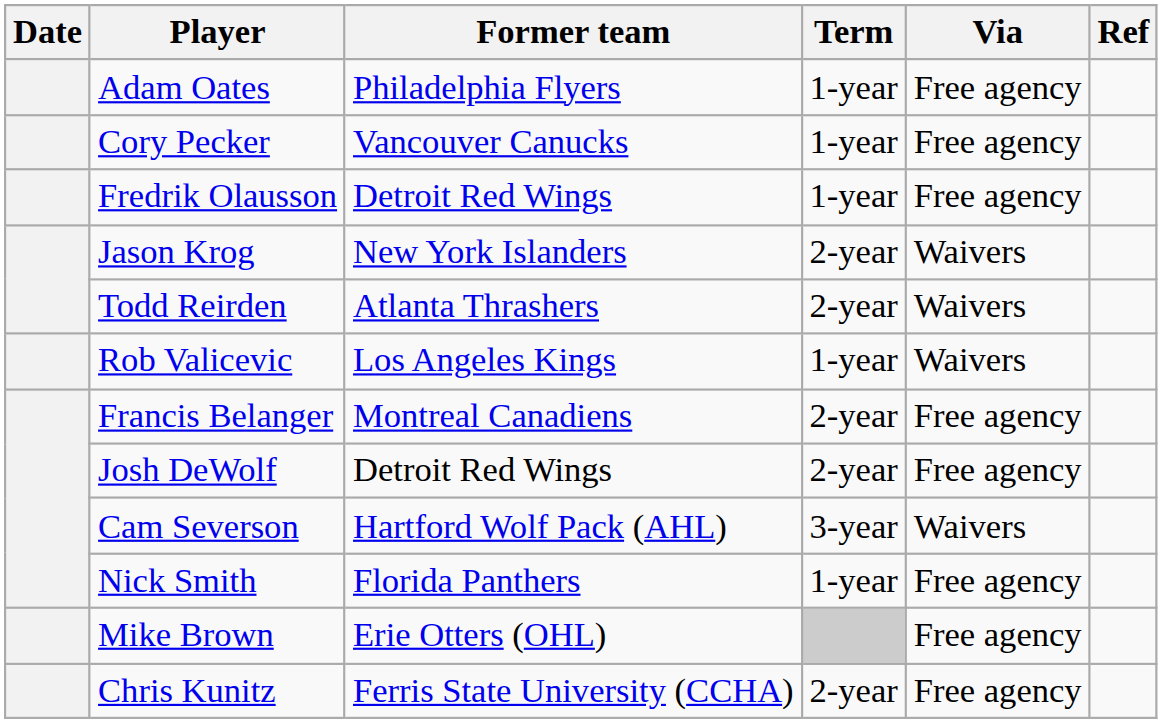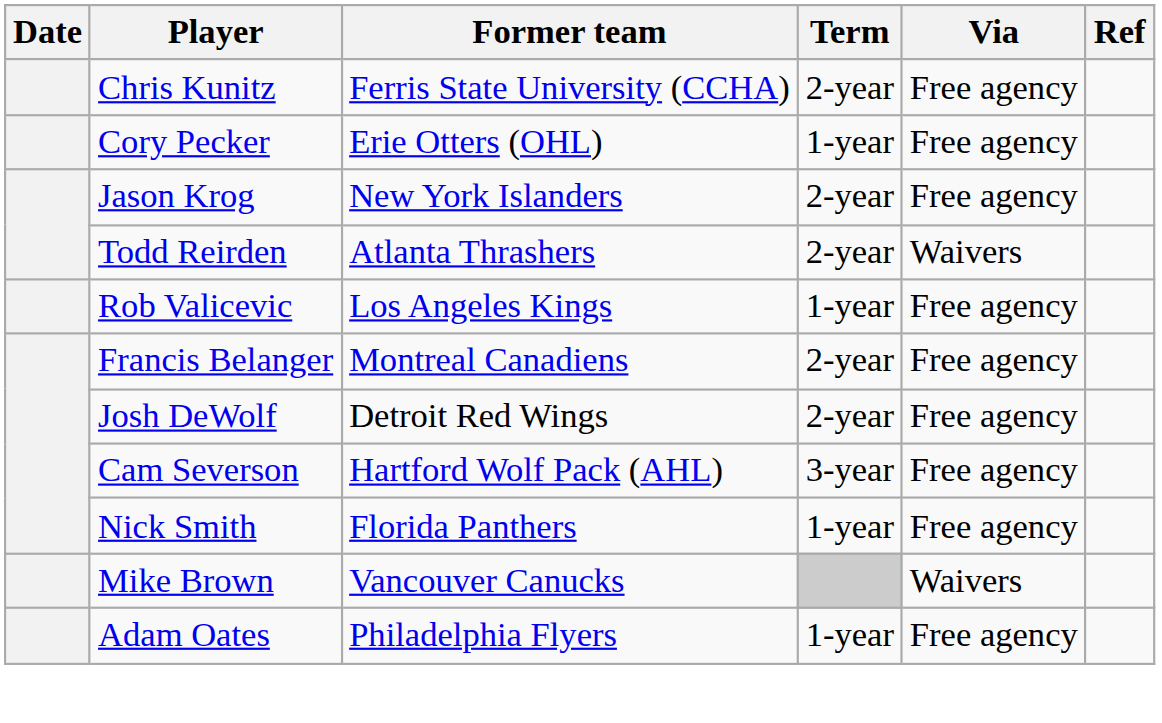rows swapped: (184, 86) <-> (187, 689)
(491, 141) Vancouver Canucks -> (476, 141) Erie Otters (OHL)
- row: (218, 196)
(970, 251) Waivers -> (994, 196) Free agency
(970, 360) Waivers -> (994, 305) Free agency
(970, 525) Waivers -> (994, 470) Free agency
(480, 634) Erie Otters (OHL) -> (487, 580) Vancouver Canucks
(998, 634) Free agency -> (966, 580) Waivers
